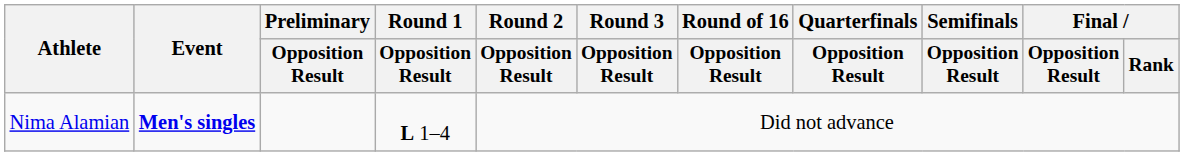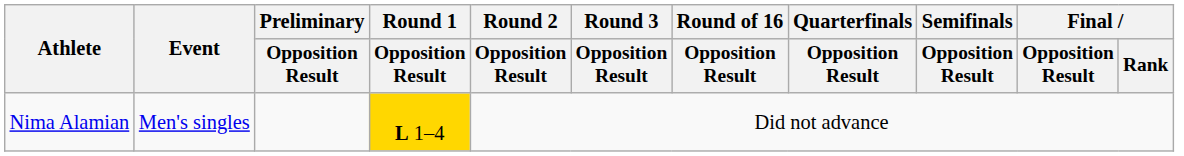(197, 122) bold -> (194, 122) normal
(425, 134) no background -> (420, 134) gold background
